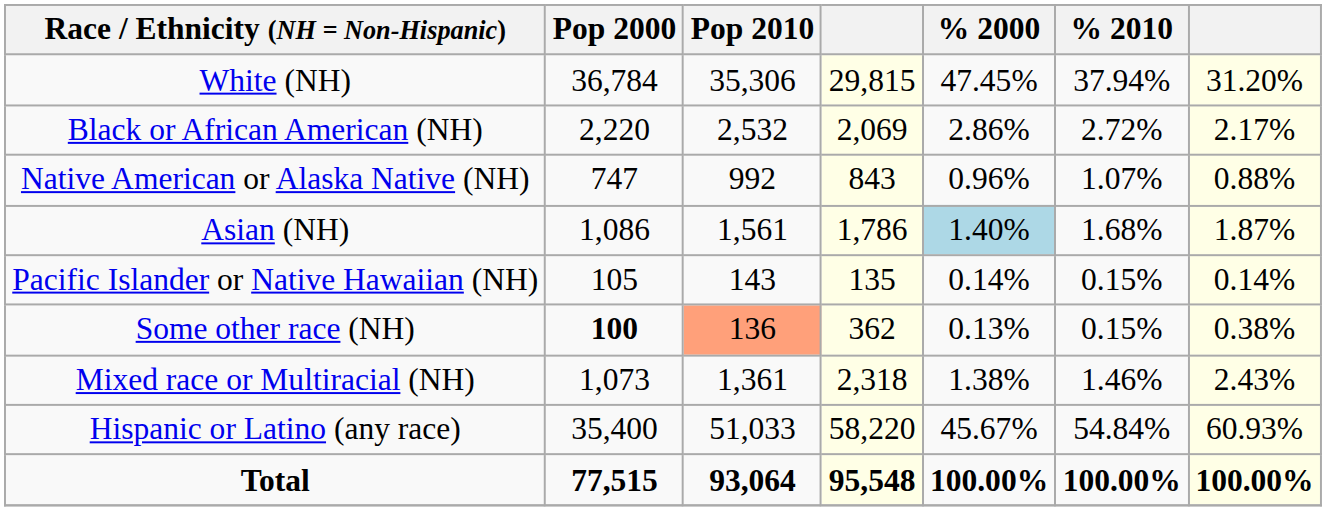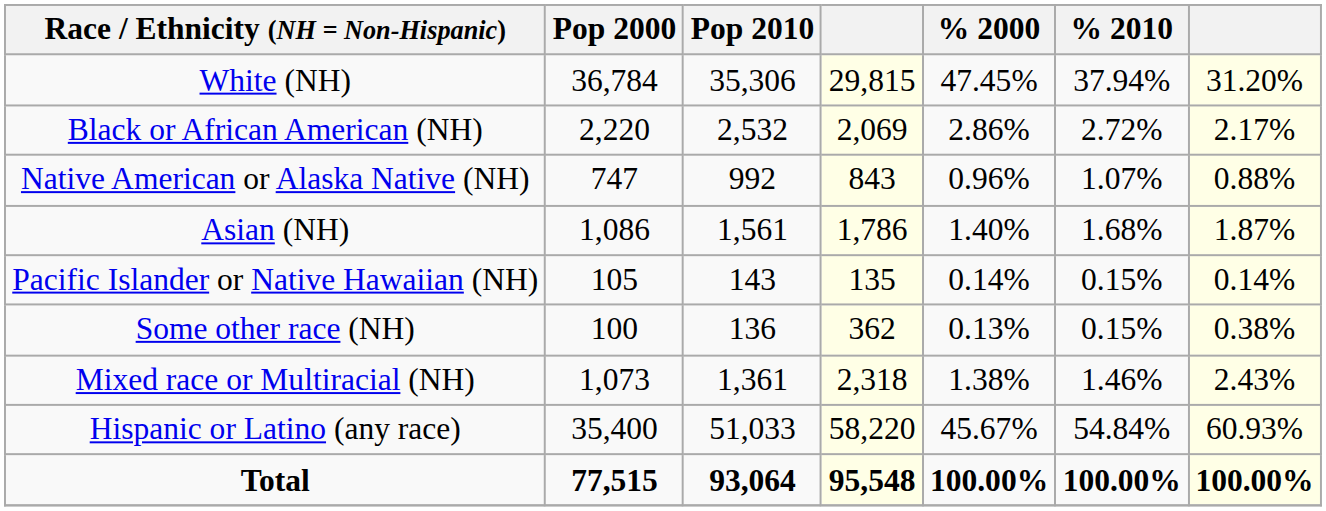(989, 229) lightblue background -> (989, 229) no background
(614, 329) bold -> (614, 329) normal
(752, 329) lightsalmon background -> (752, 329) no background
